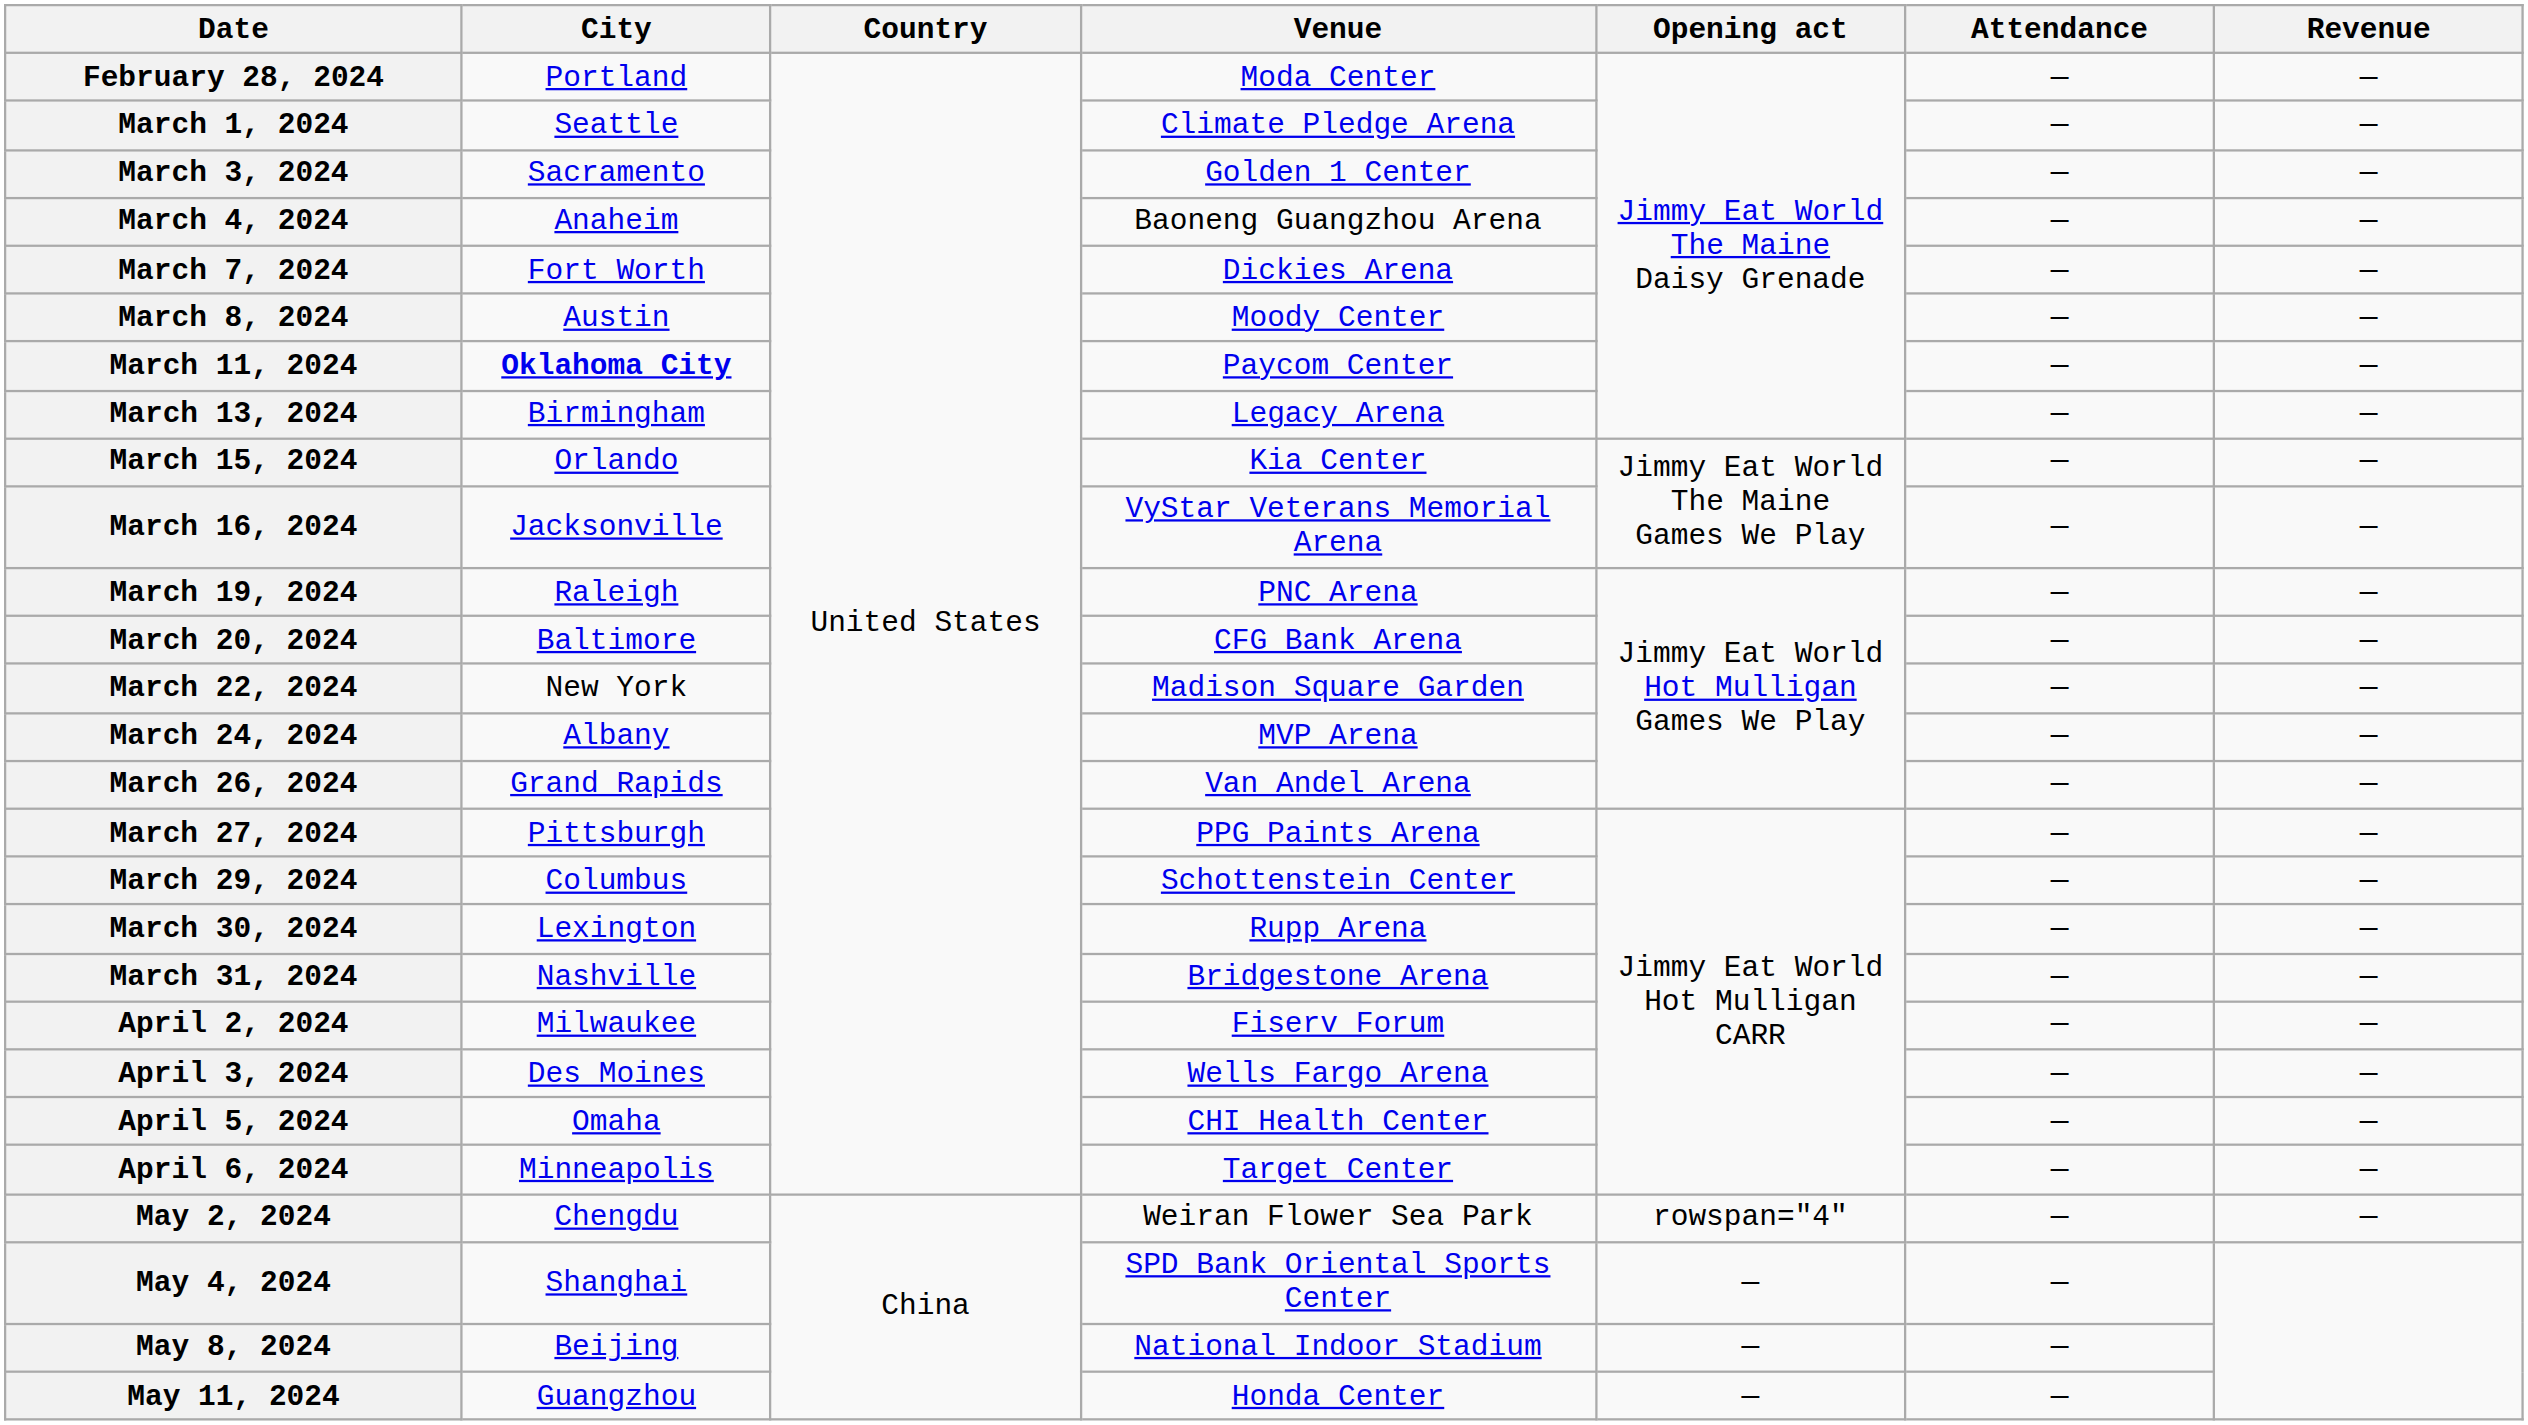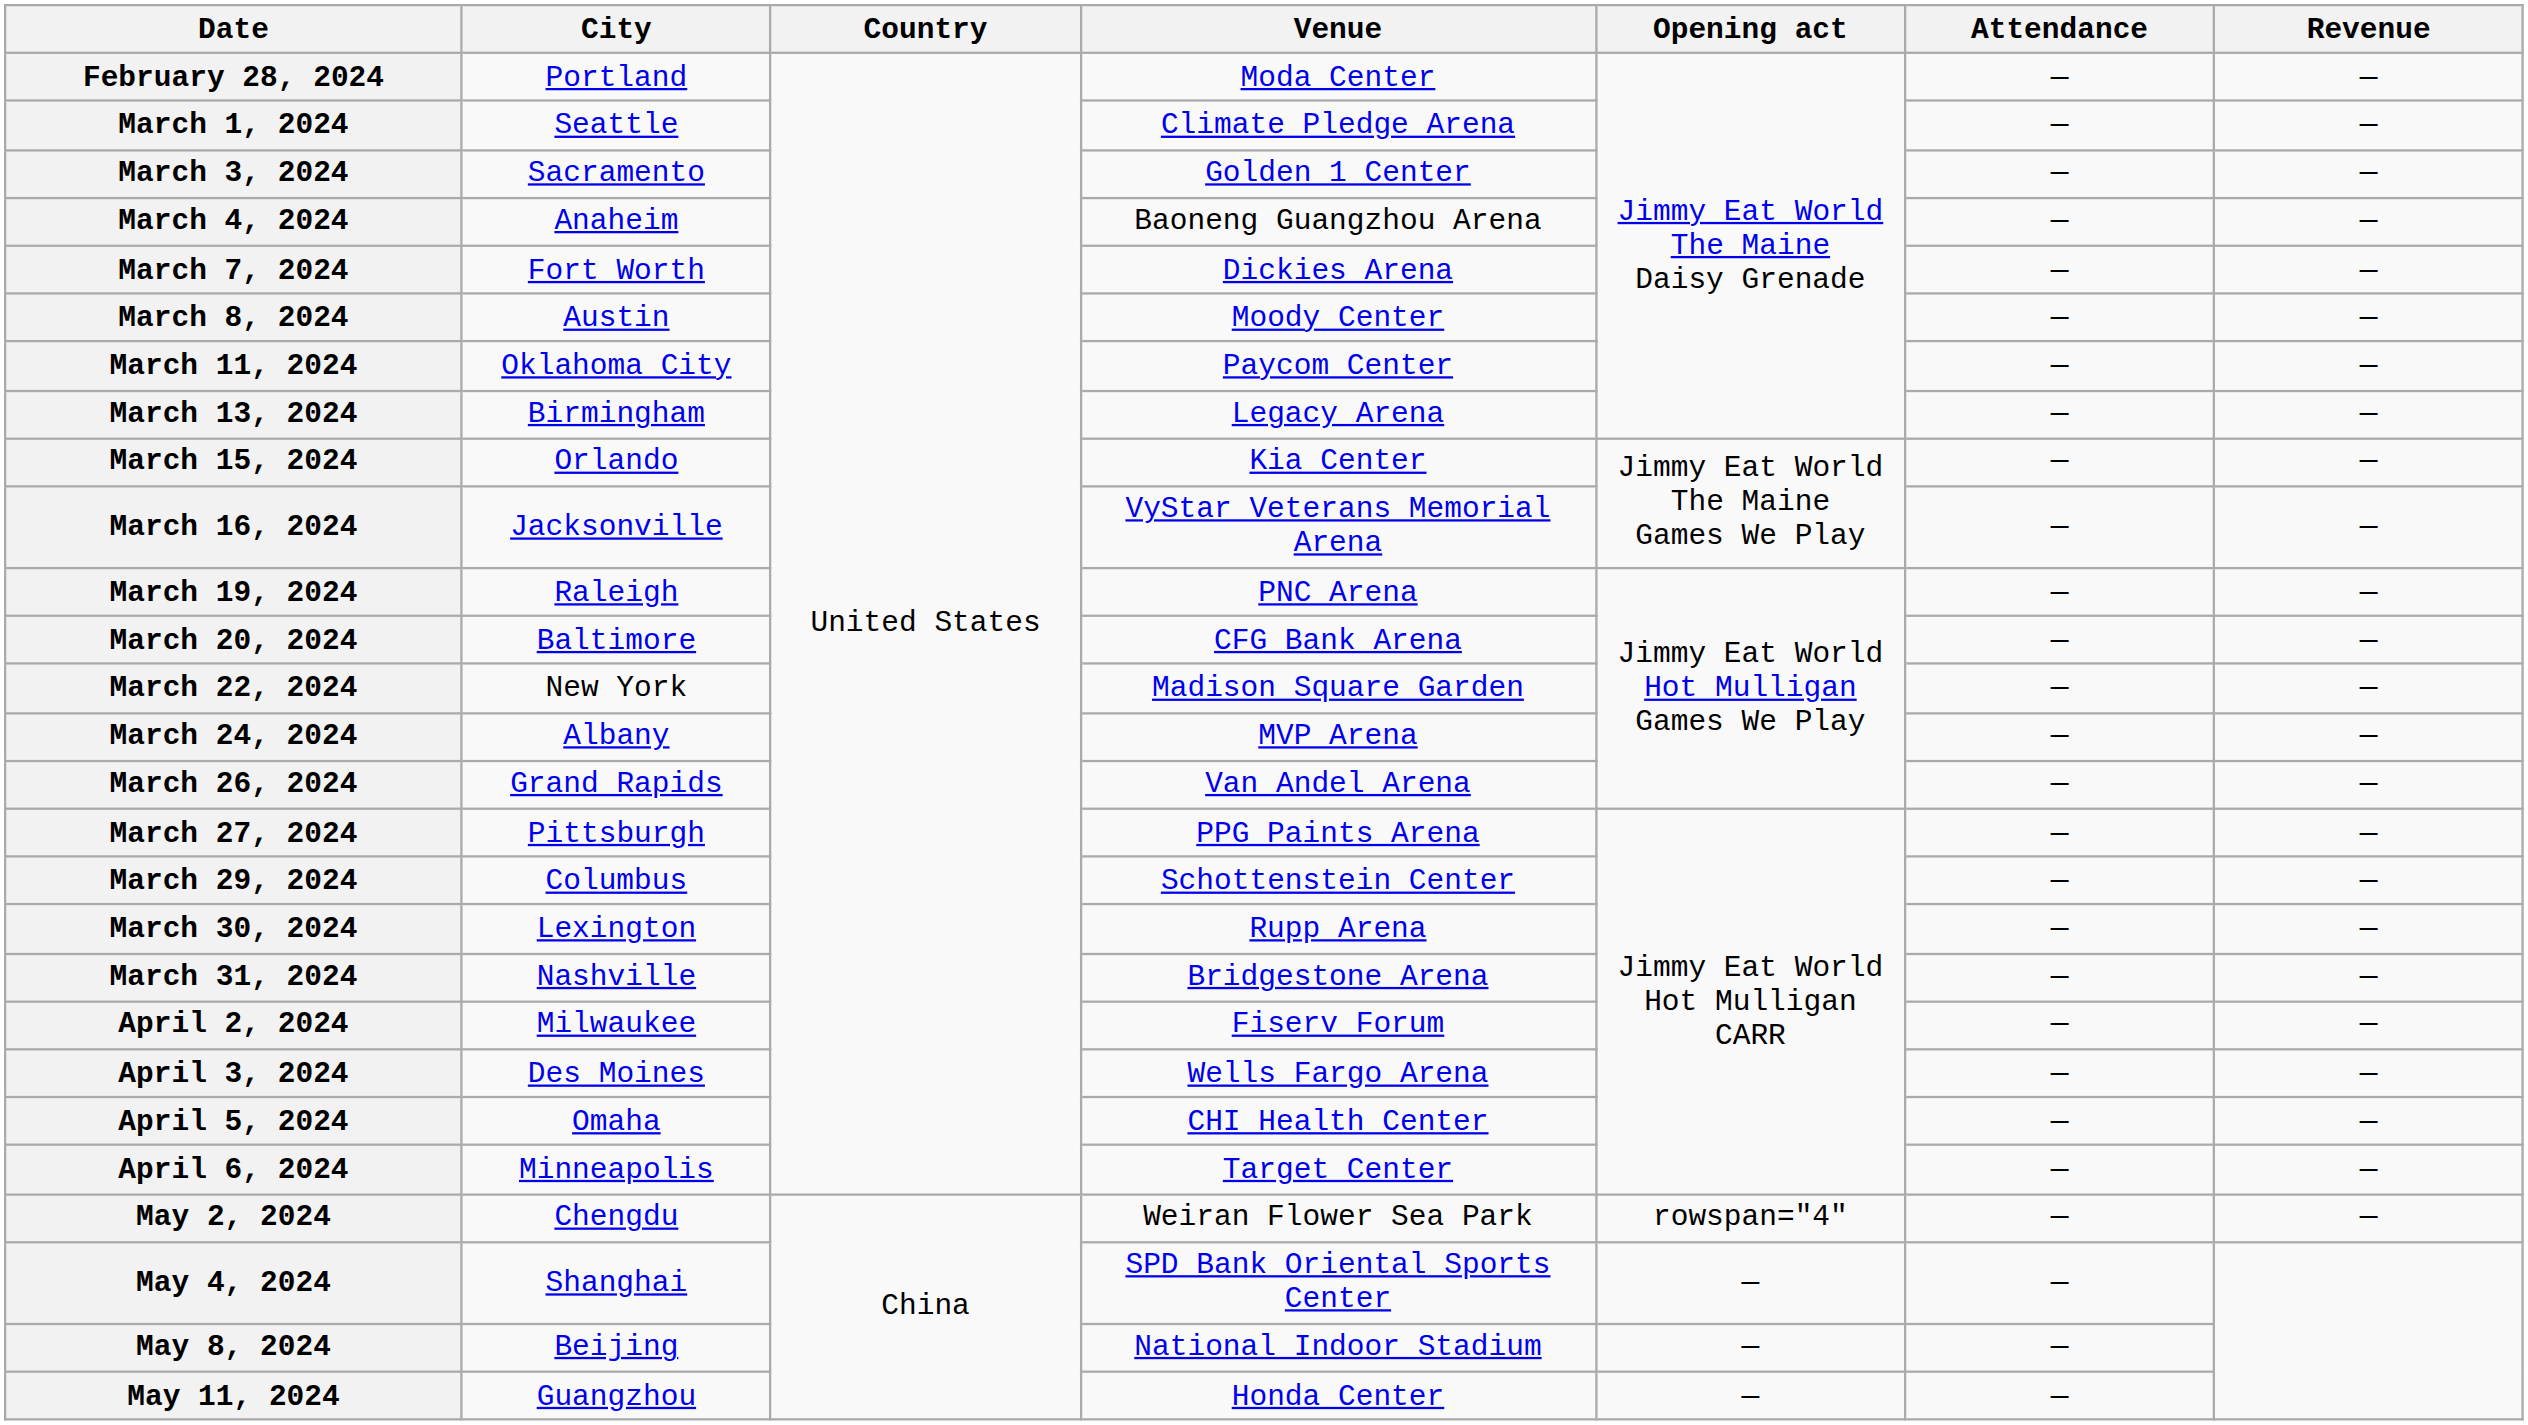(616, 366) bold -> (616, 366) normal
